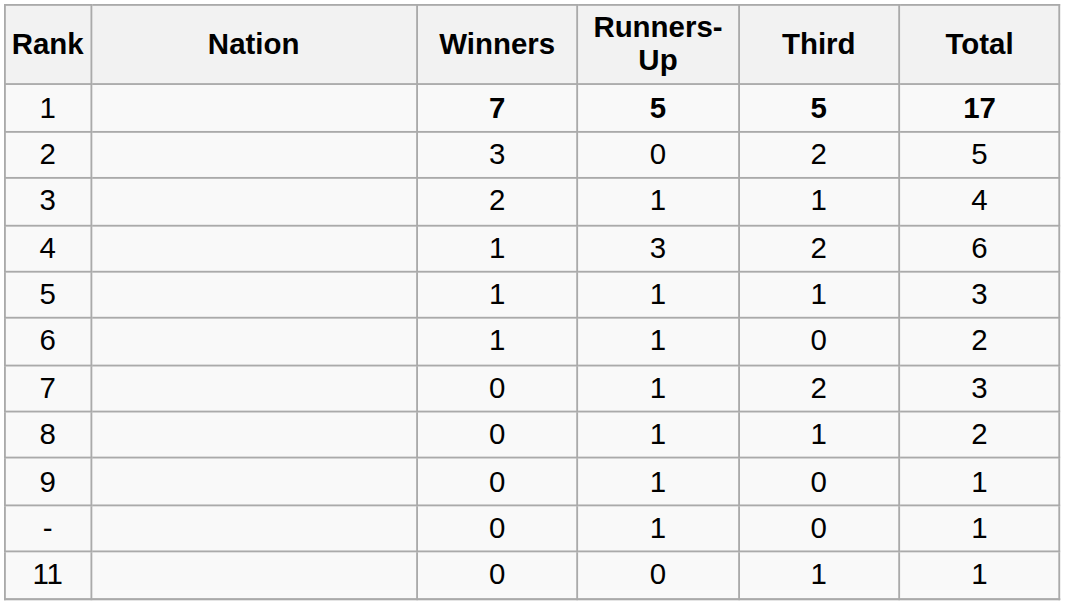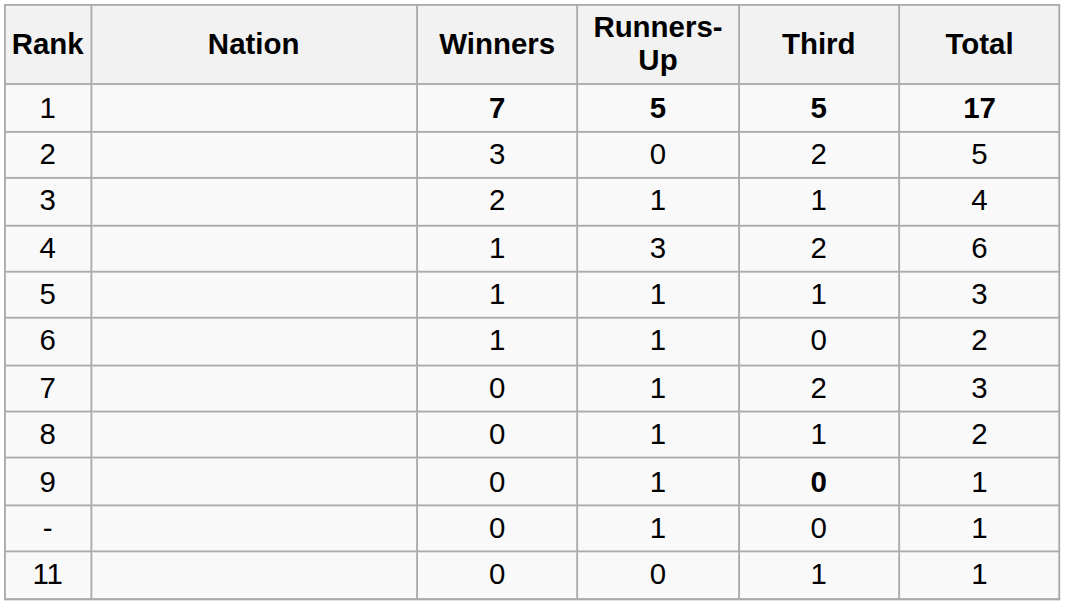(819, 481) normal -> (819, 481) bold
